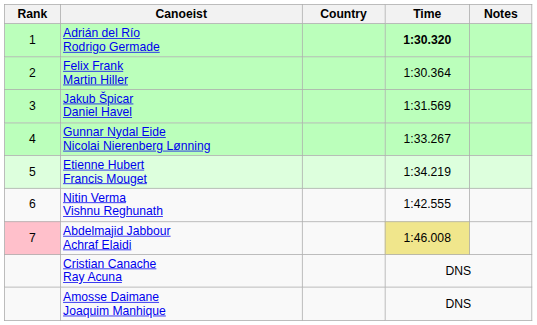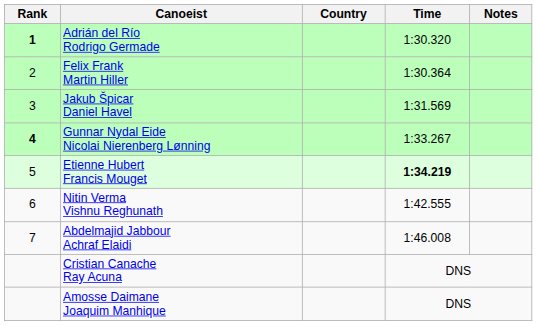(32, 40) normal -> (32, 40) bold
(427, 40) bold -> (427, 40) normal
(32, 139) normal -> (32, 139) bold
(427, 172) normal -> (427, 172) bold
(32, 238) pink background -> (32, 238) no background
(427, 238) khaki background -> (427, 238) no background
